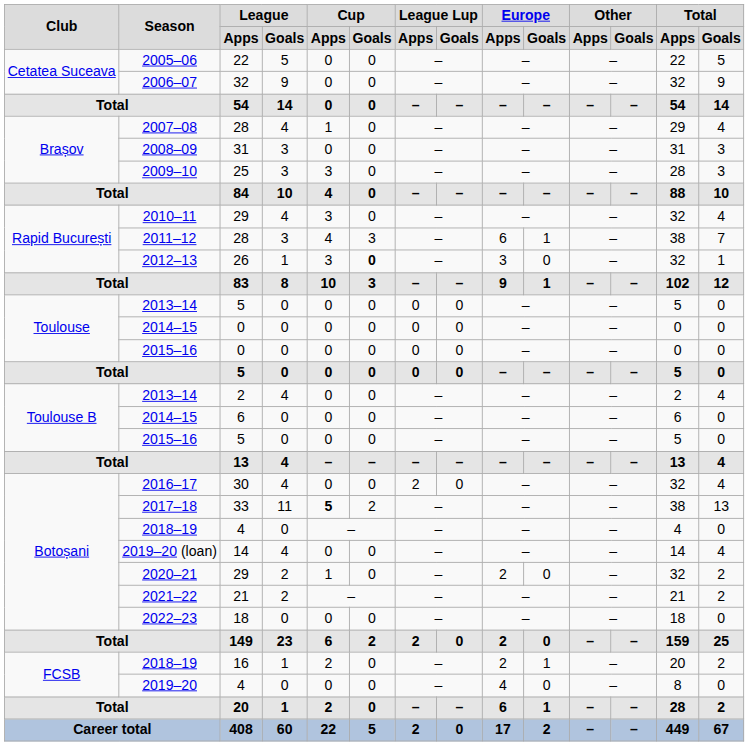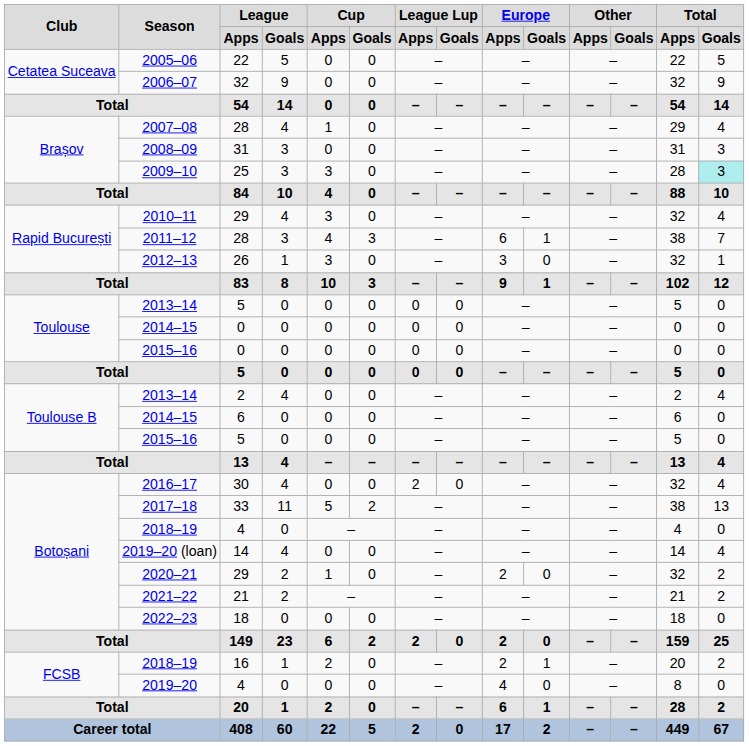(721, 171) no background -> (721, 171) paleturquoise background
(372, 261) bold -> (372, 261) normal
(328, 506) bold -> (328, 506) normal
